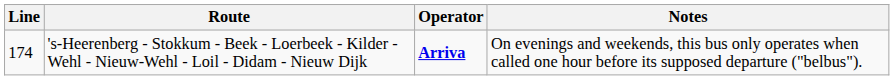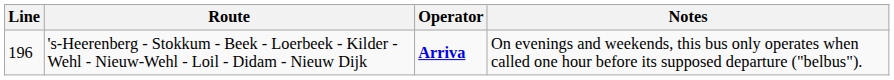(21, 52) 174 -> (21, 52) 196
